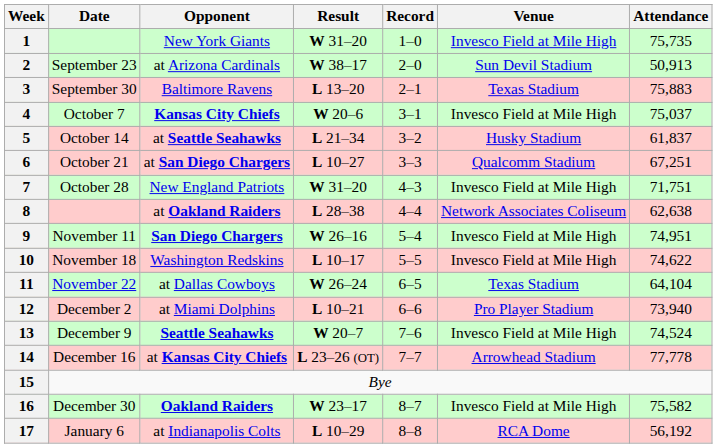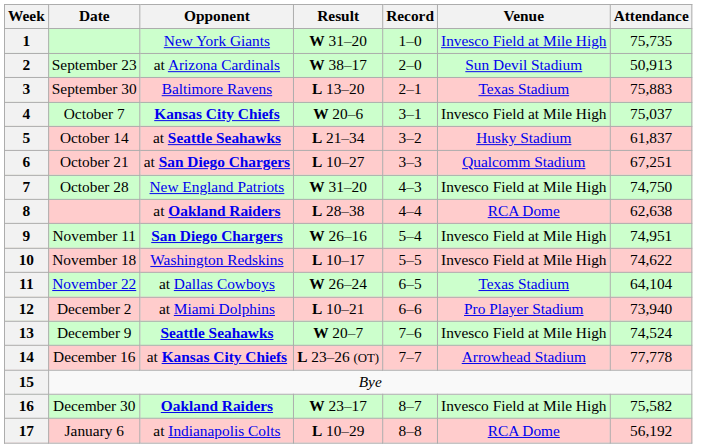(671, 187) 71,751 -> (651, 187) 74,750
(534, 211) Network Associates Coliseum -> (524, 211) RCA Dome
